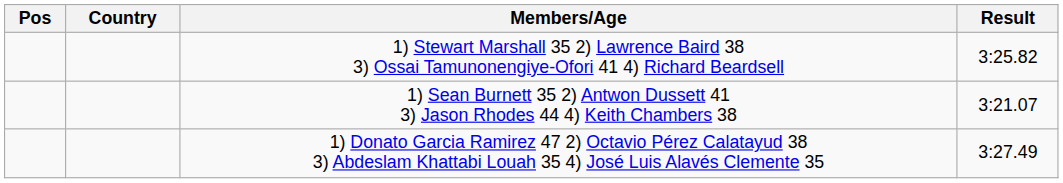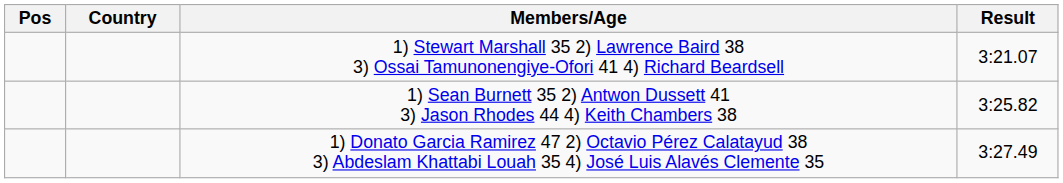(1008, 56) 3:25.82 -> (1008, 56) 3:21.07
(1008, 104) 3:21.07 -> (1008, 104) 3:25.82
